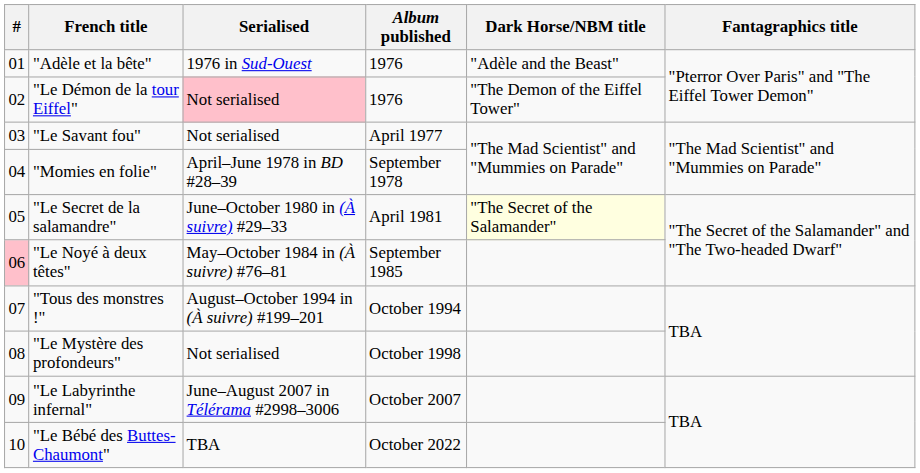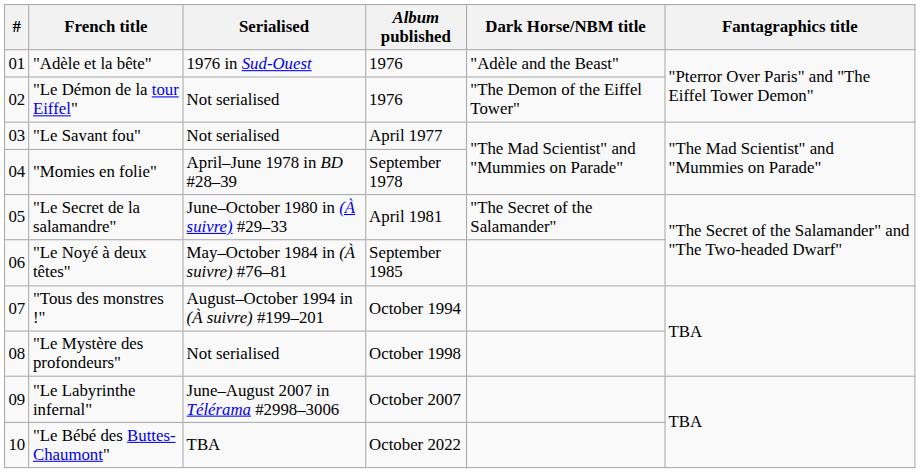(233, 99) pink background -> (233, 99) no background
(531, 217) lightyellow background -> (531, 217) no background
(17, 262) pink background -> (17, 262) no background
